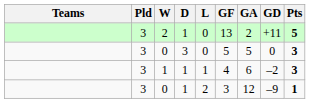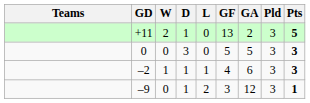columns swapped: (143, 13) <-> (272, 13)
